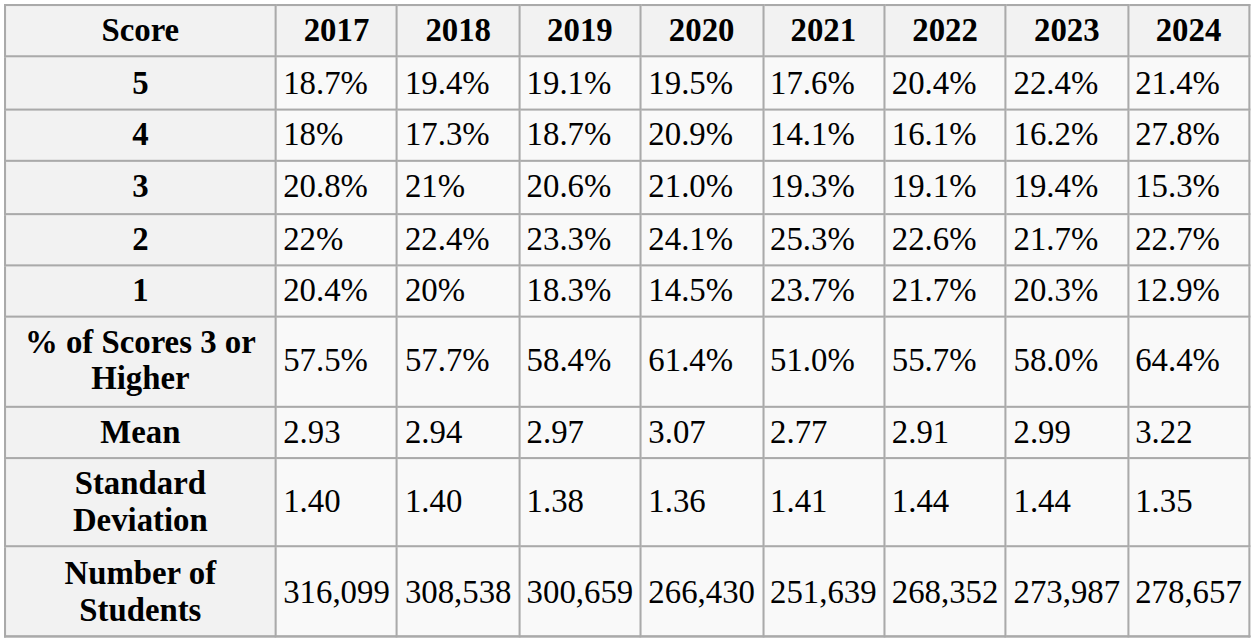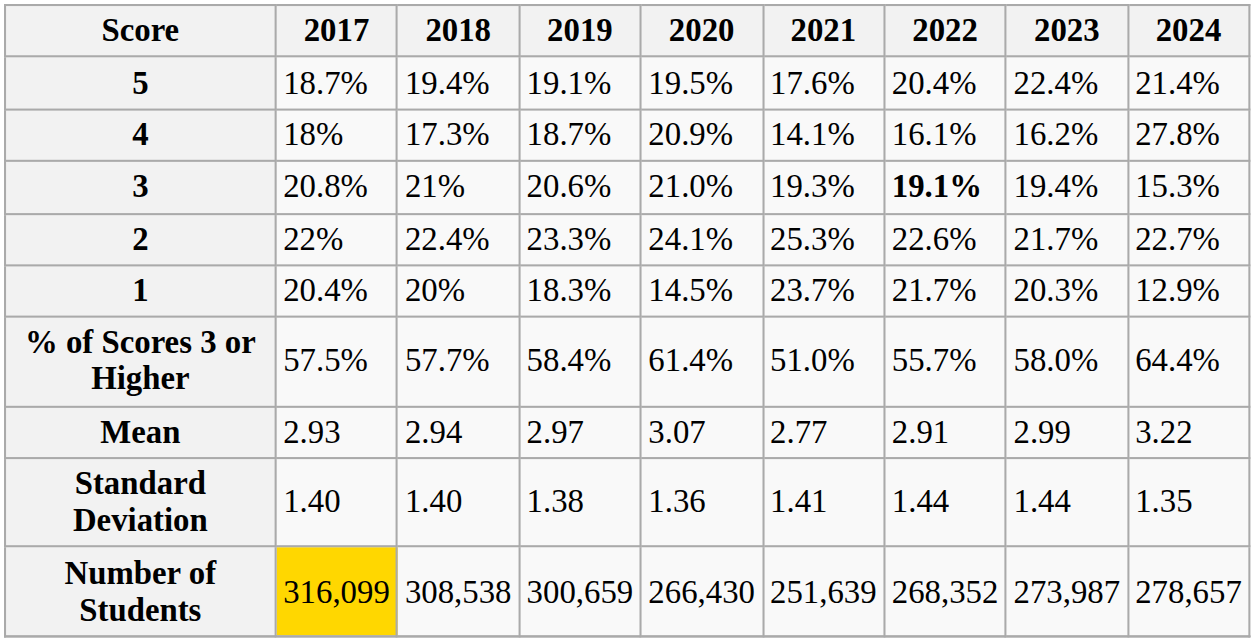(934, 186) normal -> (937, 186) bold
(336, 590) no background -> (336, 590) gold background
